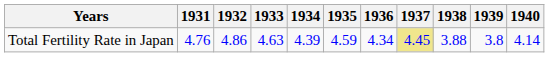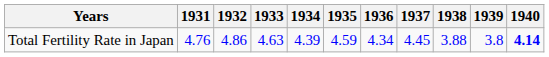(417, 39) khaki background -> (417, 39) no background
(527, 39) normal -> (527, 39) bold
